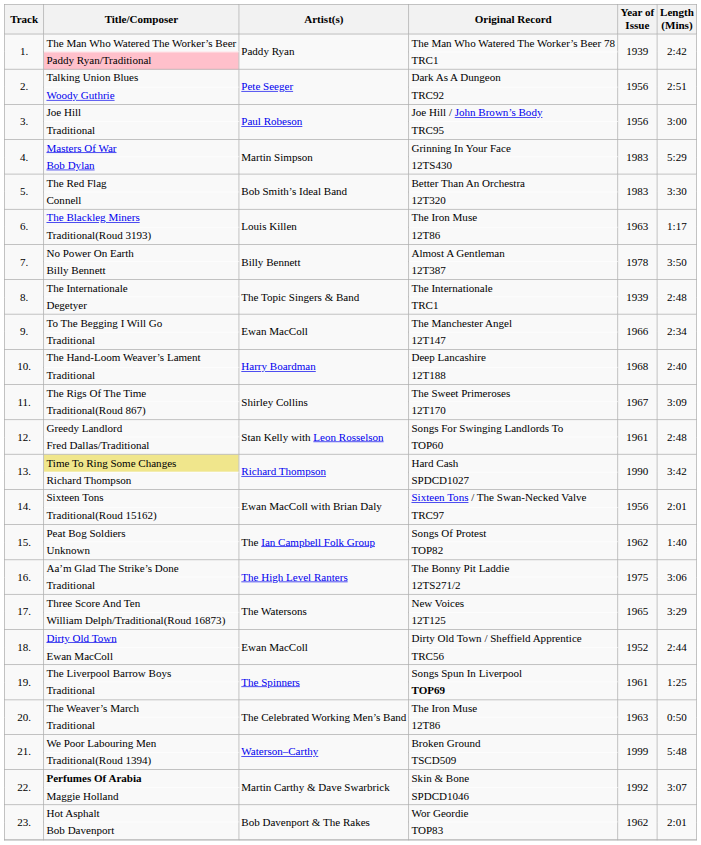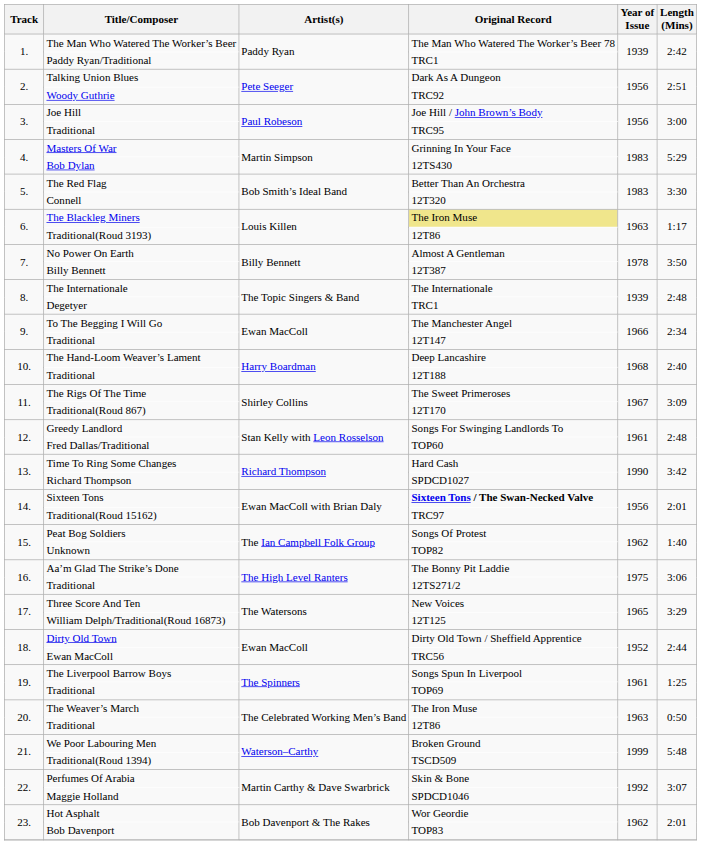(99, 60) pink background -> (99, 60) no background
(444, 218) no background -> (444, 218) khaki background
(111, 463) khaki background -> (111, 463) no background
(499, 498) normal -> (502, 498) bold
(428, 691) bold -> (427, 691) normal
(94, 778) bold -> (91, 778) normal
